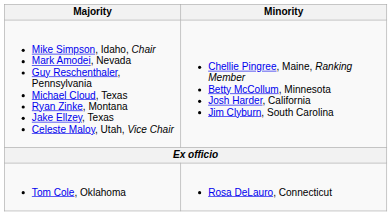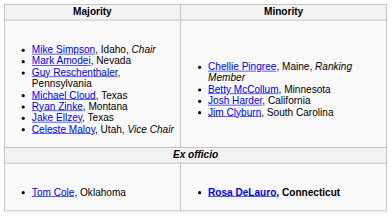(284, 193) normal -> (284, 193) bold
